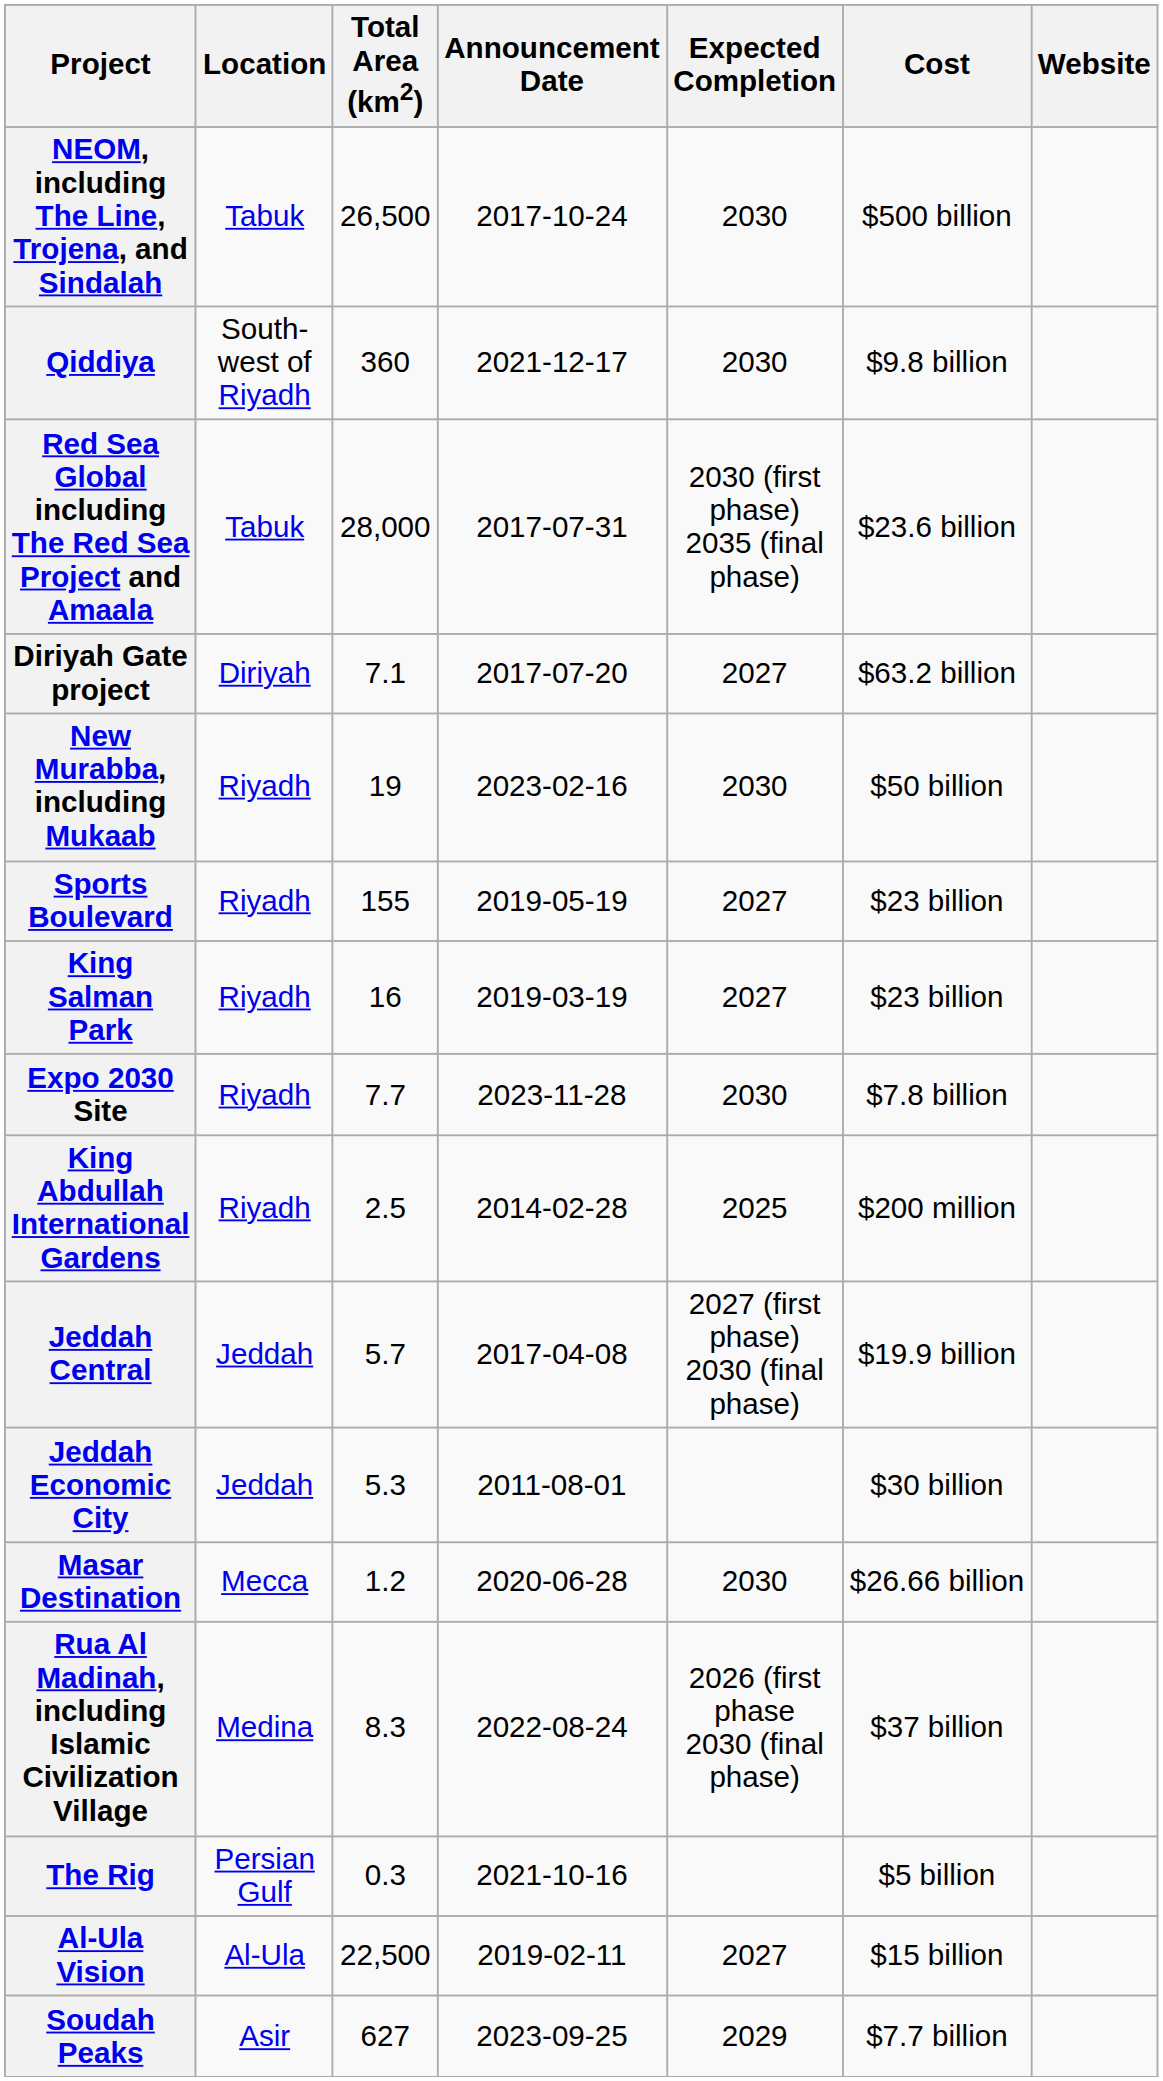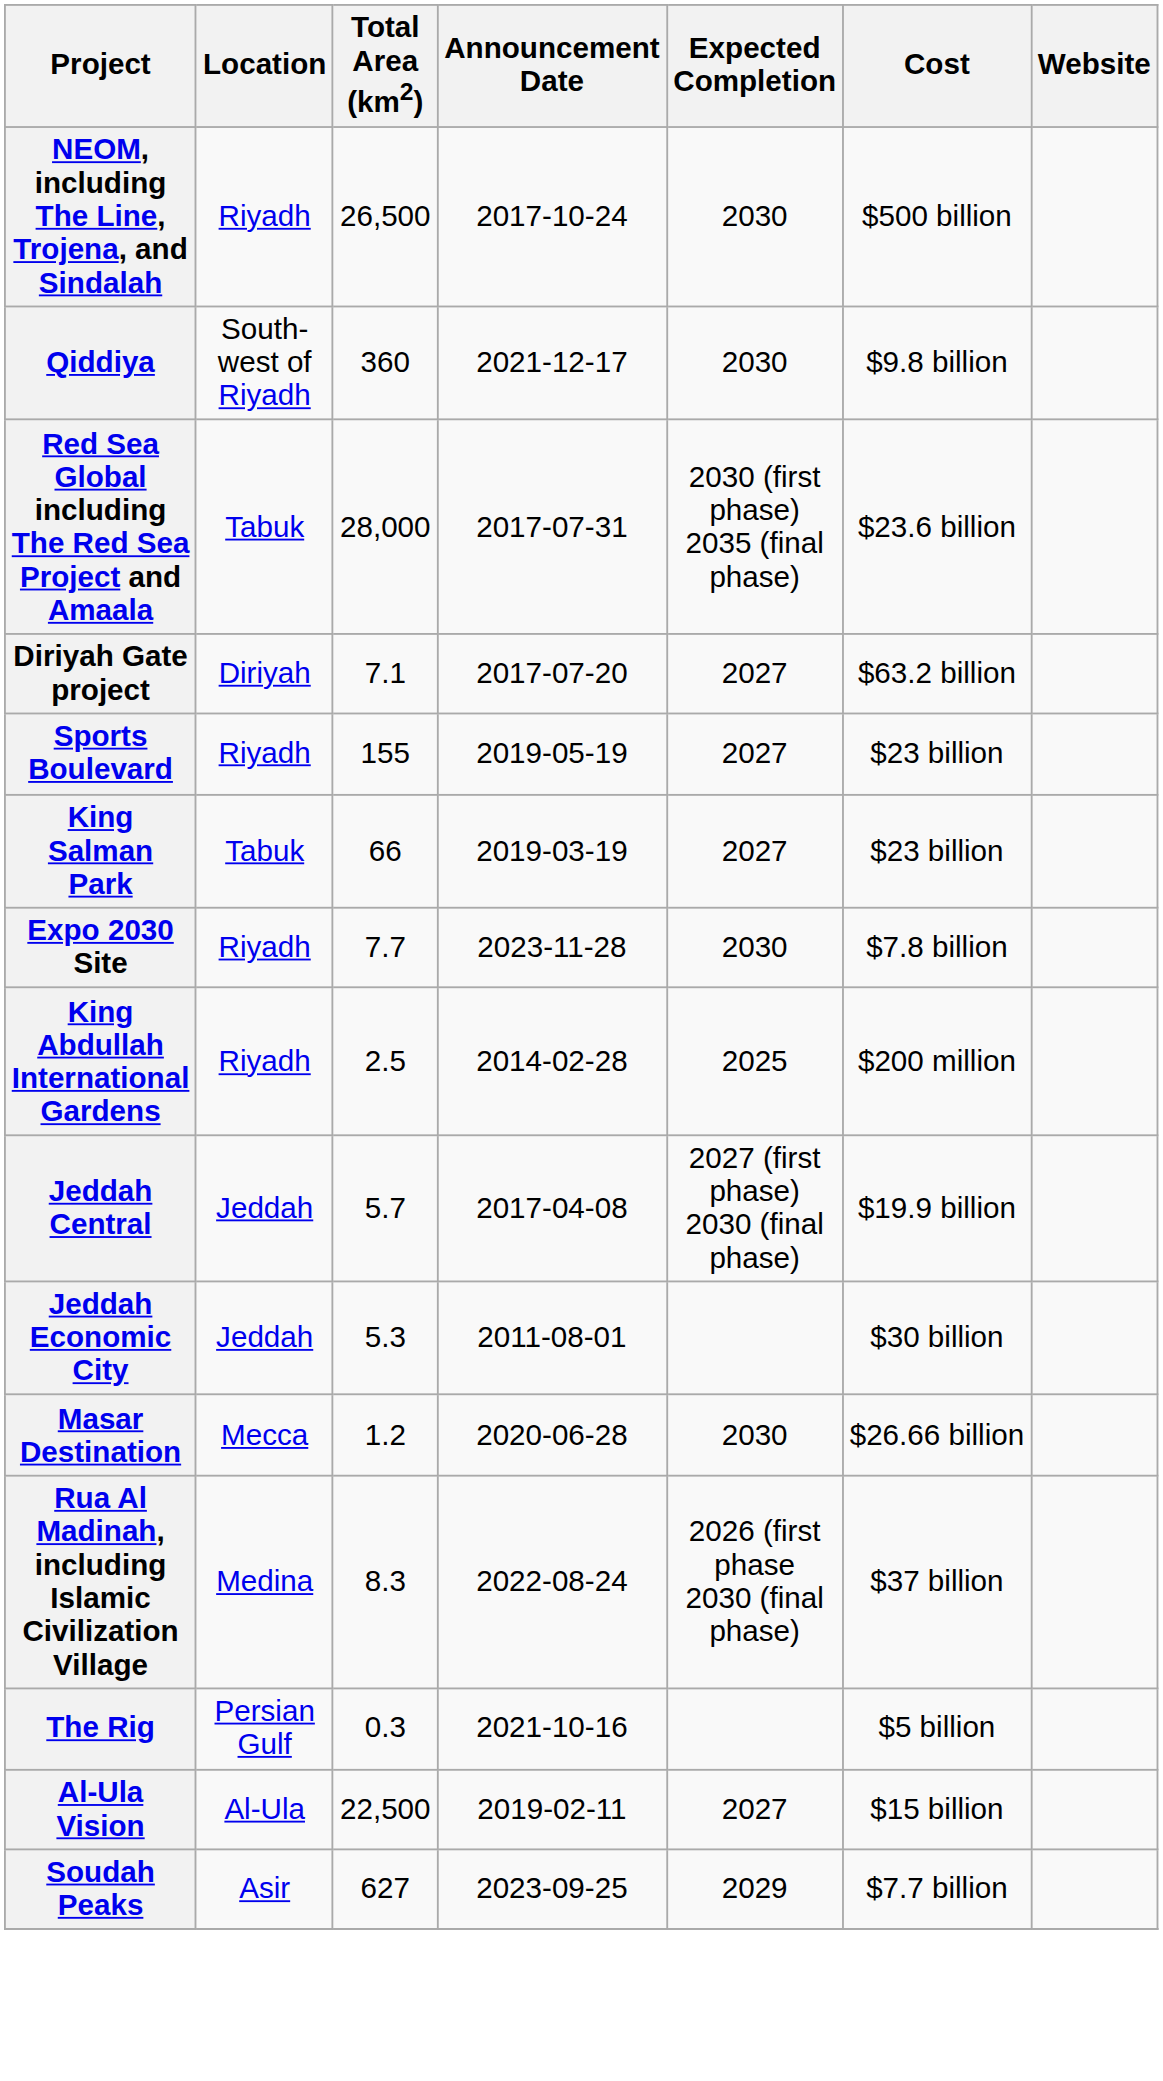(265, 216) Tabuk -> (265, 216) Riyadh
- row: (101, 786)
(265, 997) Riyadh -> (265, 850) Tabuk
(385, 997) 16 -> (385, 850) 66
